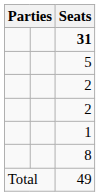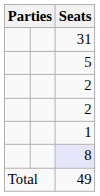(84, 39) bold -> (84, 39) normal
(88, 156) no background -> (88, 156) lavender background
